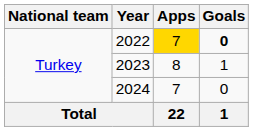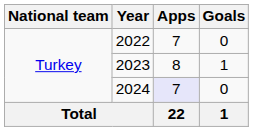(176, 41) gold background -> (176, 41) no background
(224, 41) bold -> (224, 41) normal
(176, 89) no background -> (176, 89) lavender background
